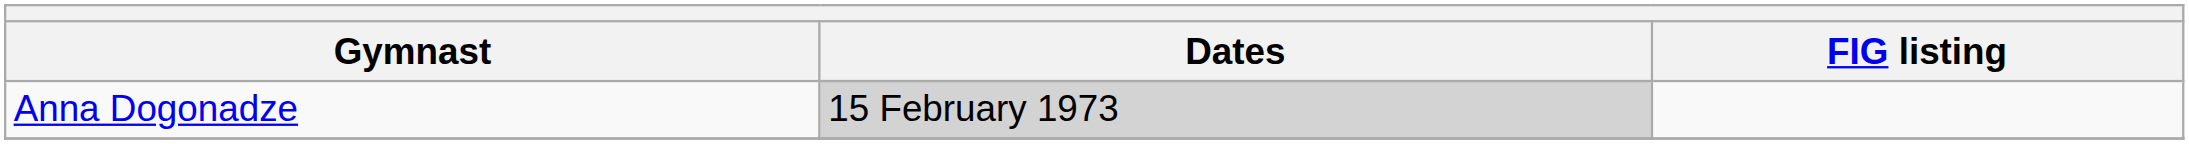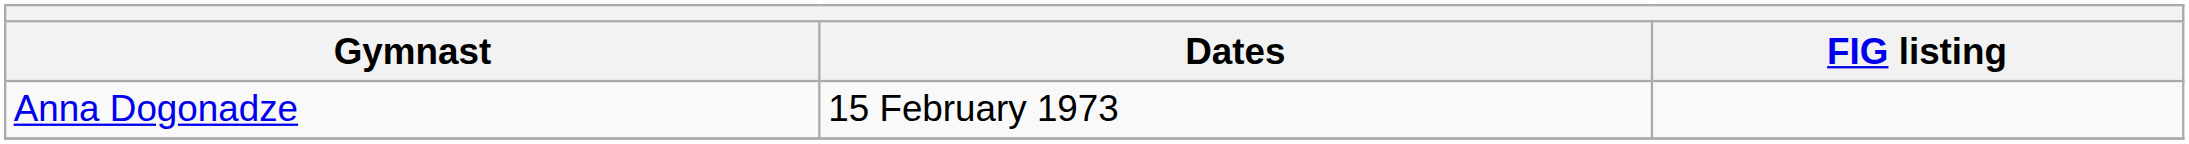(974, 109) lightgrey background -> (974, 109) no background
